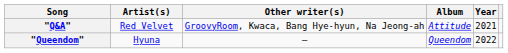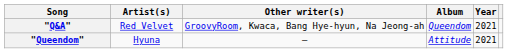(450, 26) Attitude -> (450, 26) Queendom
(450, 40) Queendom -> (450, 40) Attitude
(486, 40) 2022 -> (486, 40) 2021
